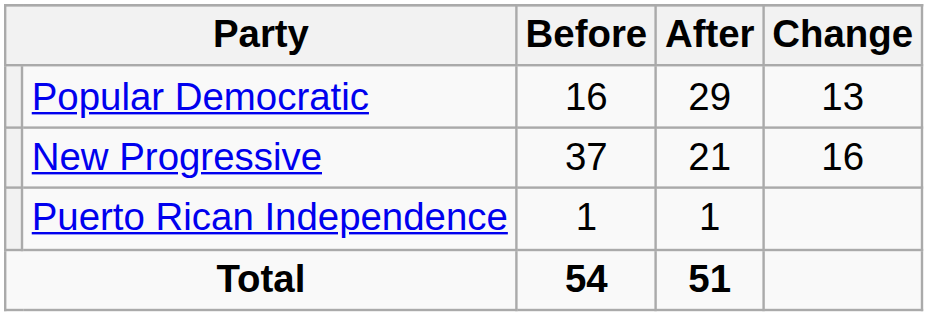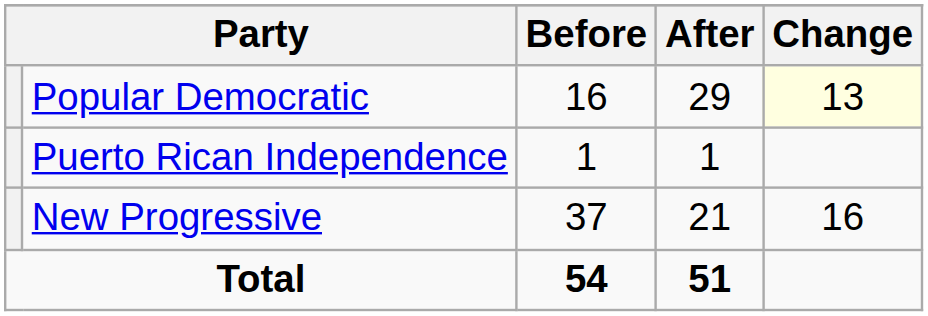(843, 95) no background -> (843, 95) lightyellow background
rows swapped: (177, 156) <-> (270, 217)
